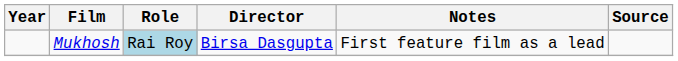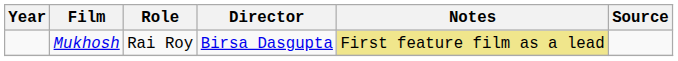(160, 43) lightblue background -> (160, 43) no background
(473, 43) no background -> (473, 43) khaki background
